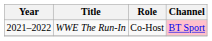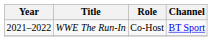(187, 28) pink background -> (187, 28) no background
